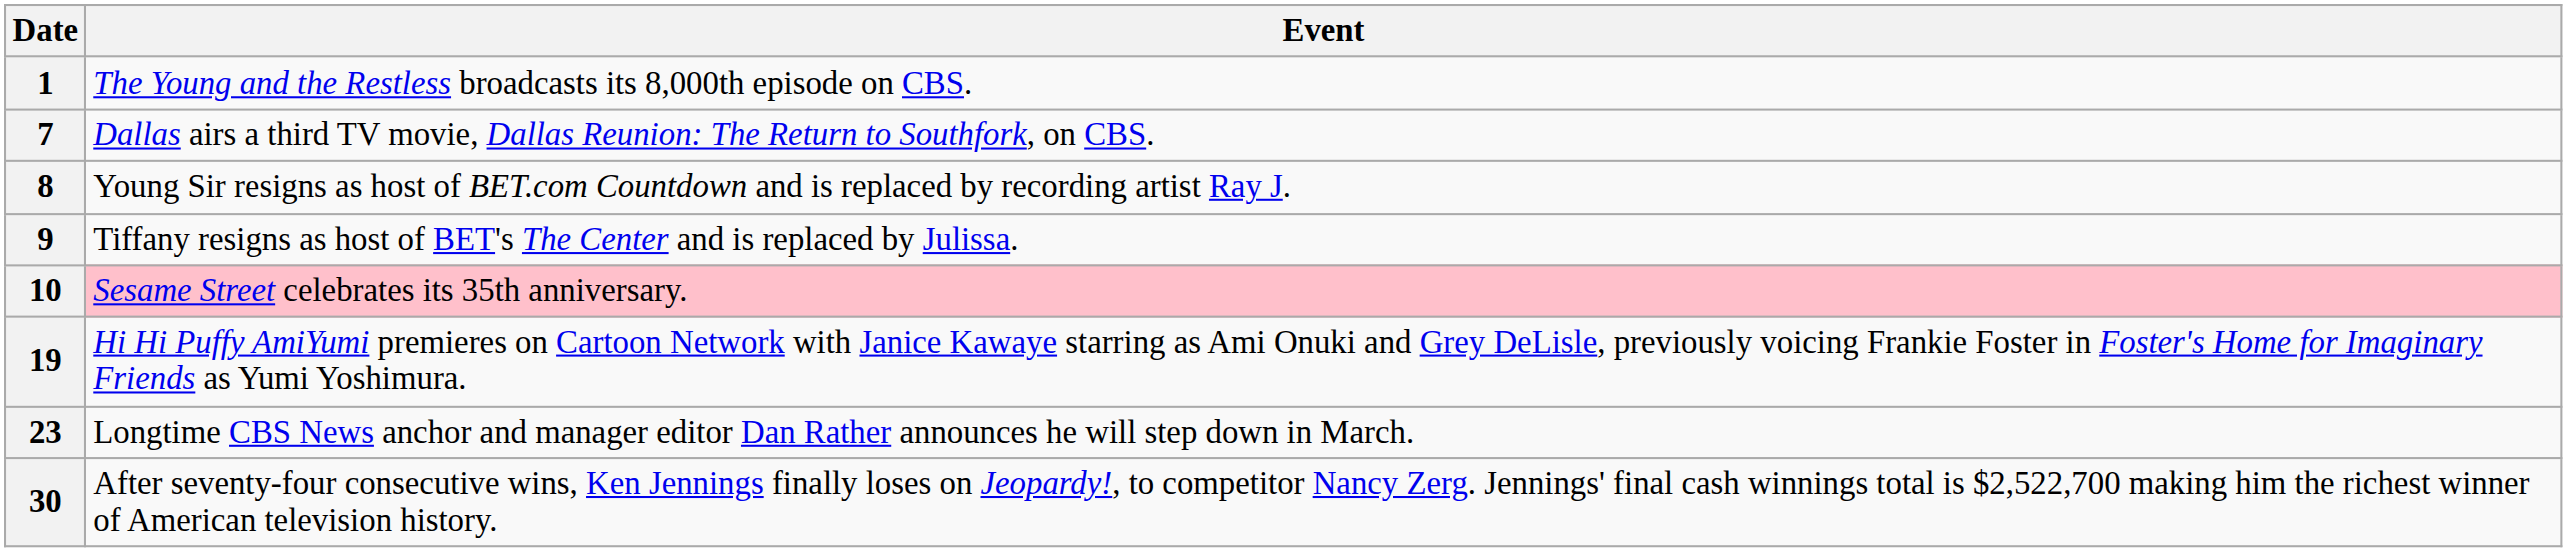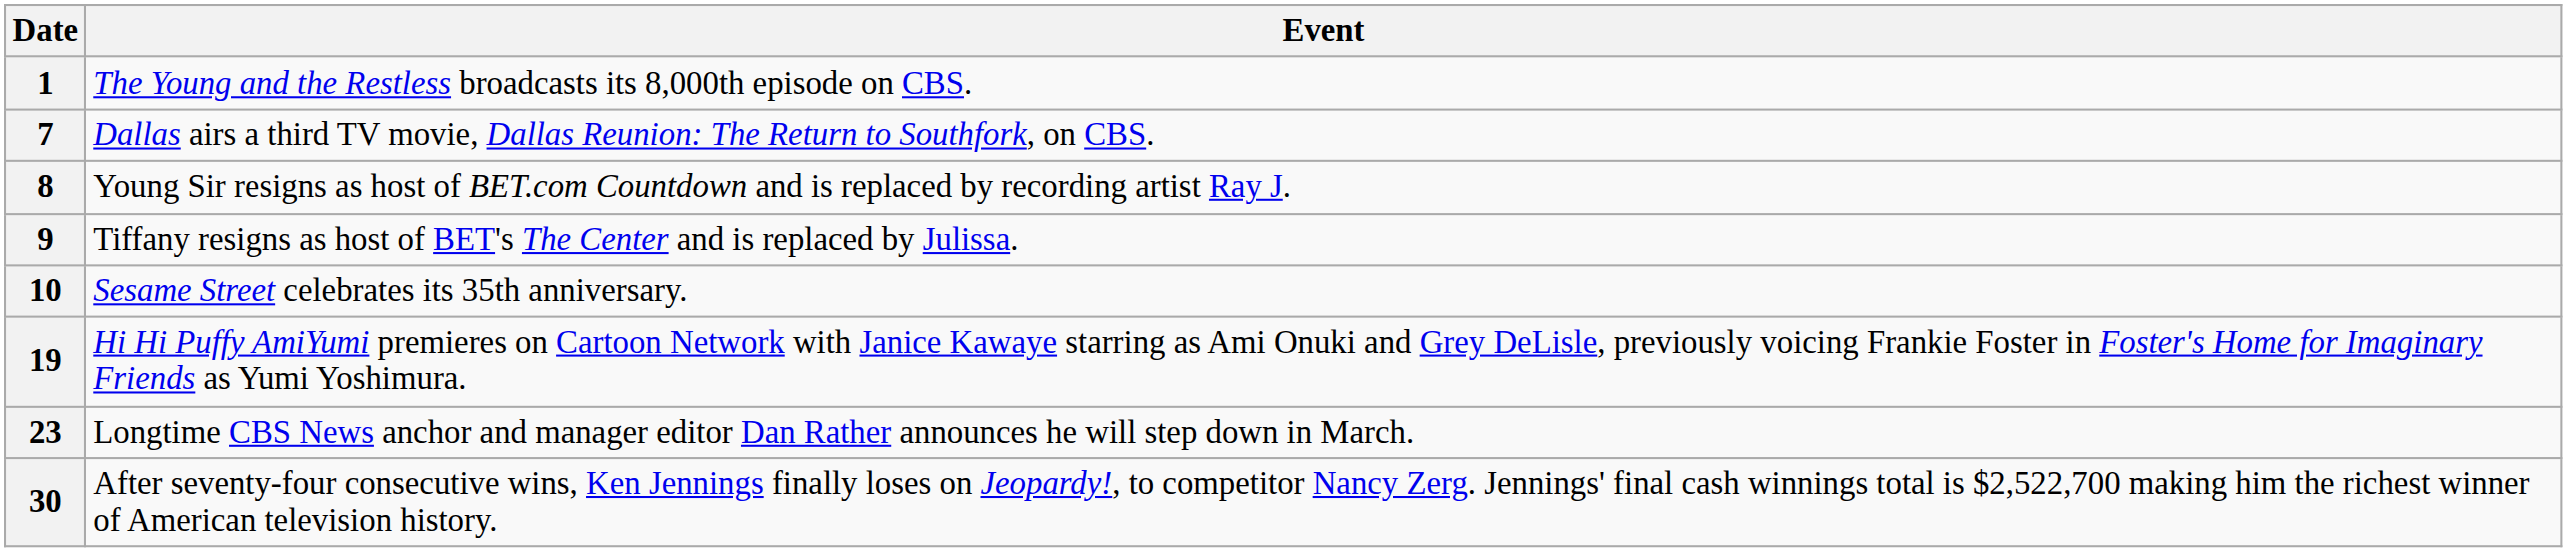(390, 290) pink background -> (390, 290) no background
